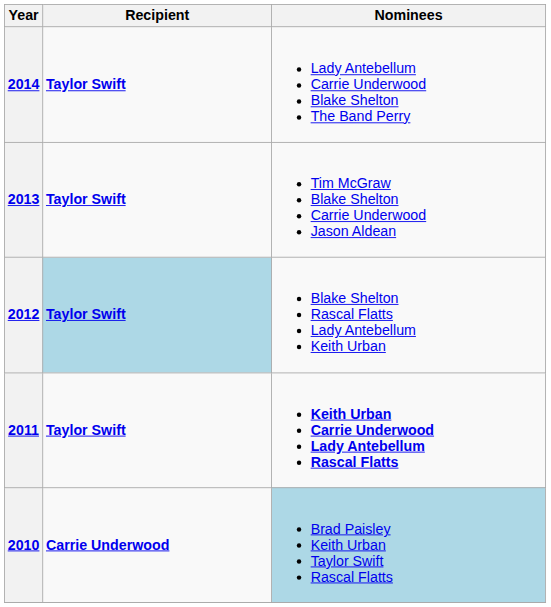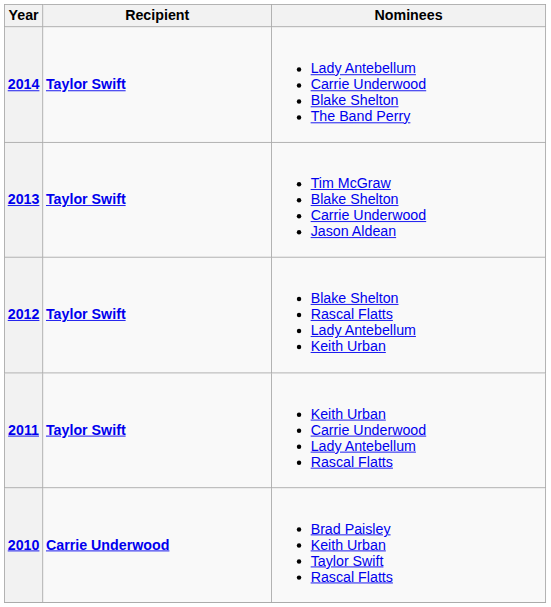(86, 314) lightblue background -> (86, 314) no background
(409, 438) bold -> (409, 438) normal
(409, 553) lightblue background -> (409, 553) no background
